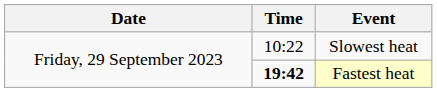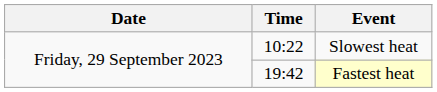(284, 73) bold -> (284, 73) normal
